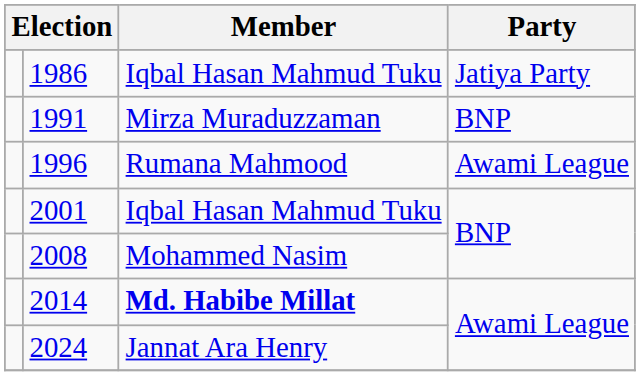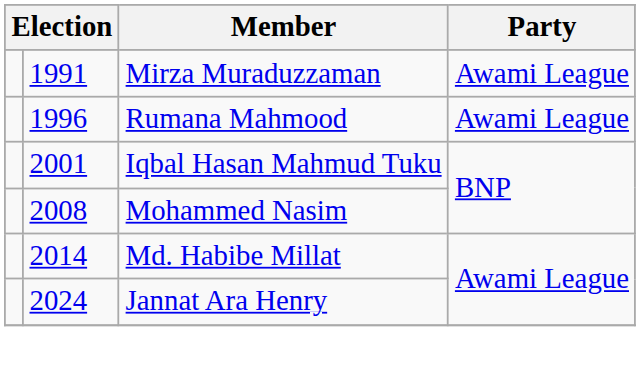- row: (58, 73)
(483, 118) BNP -> (542, 73) Awami League
(240, 301) bold -> (233, 255) normal
